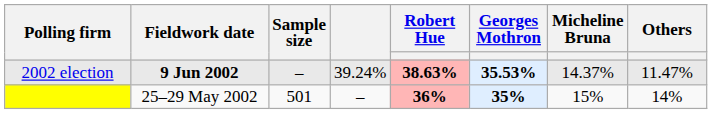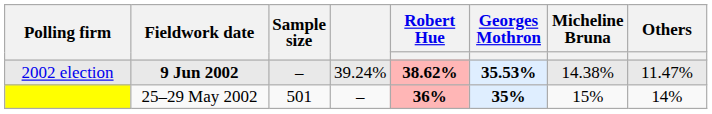(430, 72) 38.63% -> (430, 72) 38.62%
(588, 72) 14.37% -> (588, 72) 14.38%
